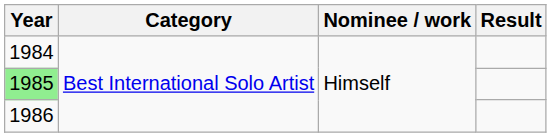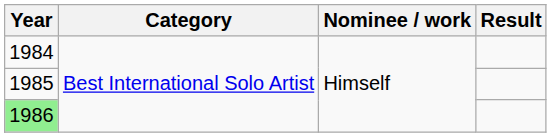(31, 83) lightgreen background -> (31, 83) no background
(31, 115) no background -> (31, 115) lightgreen background
